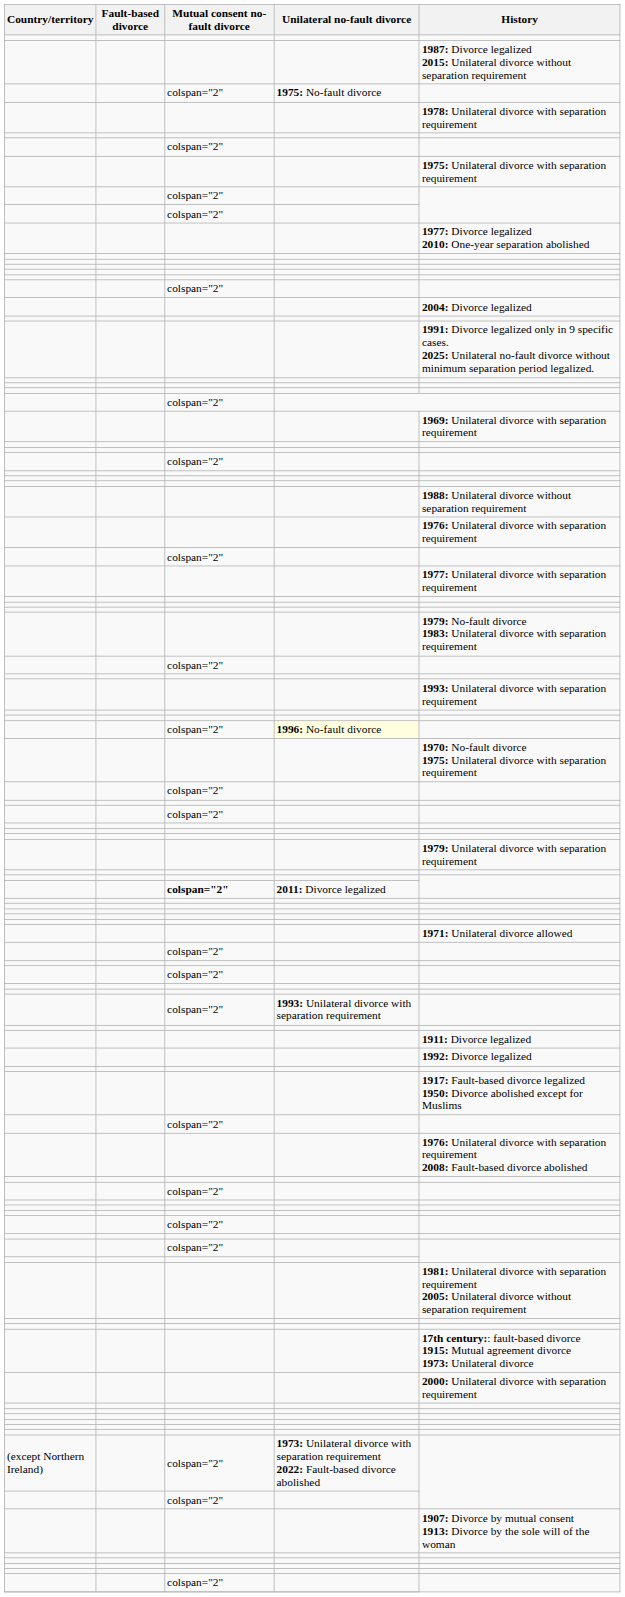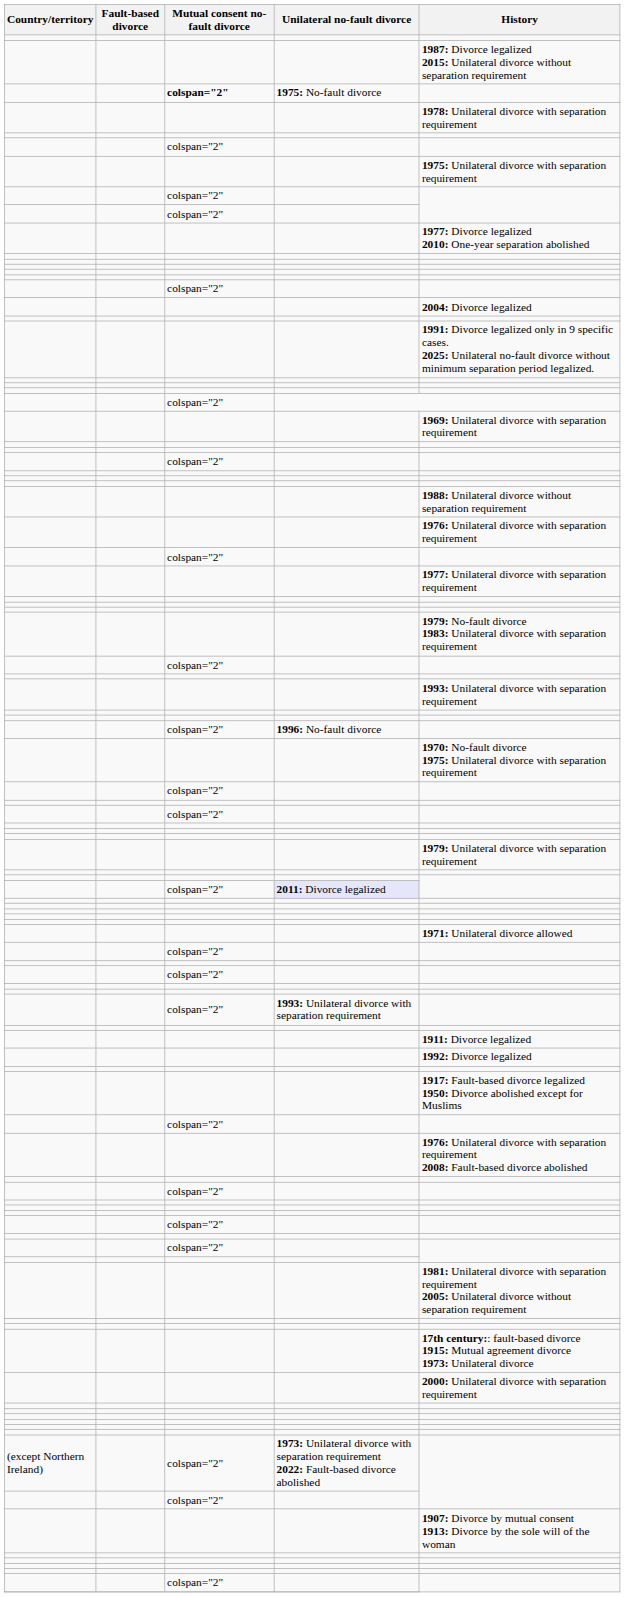(195, 93) normal -> (198, 93) bold
(329, 729) lightyellow background -> (329, 729) no background
(198, 889) bold -> (195, 889) normal
(331, 889) no background -> (331, 889) lavender background
